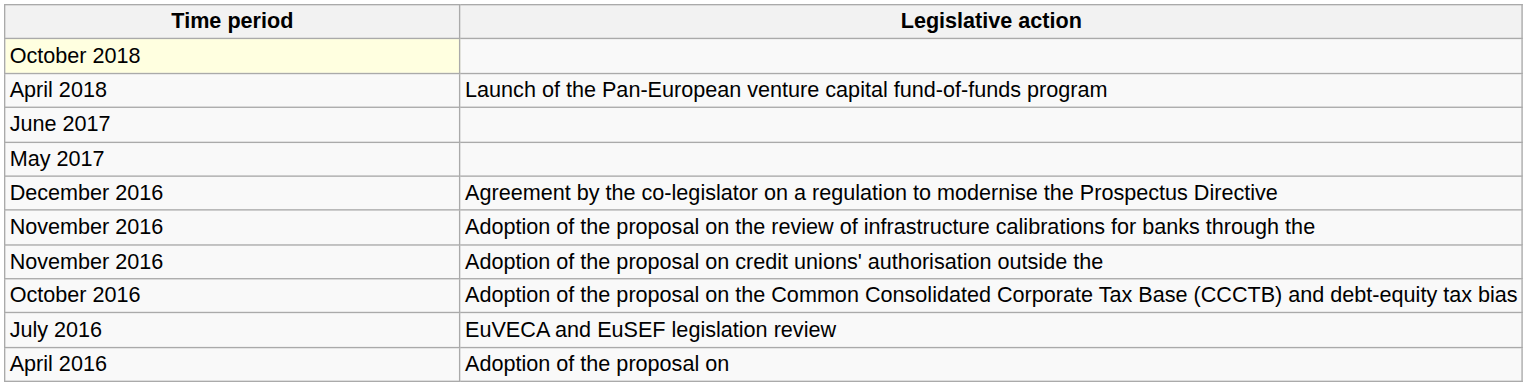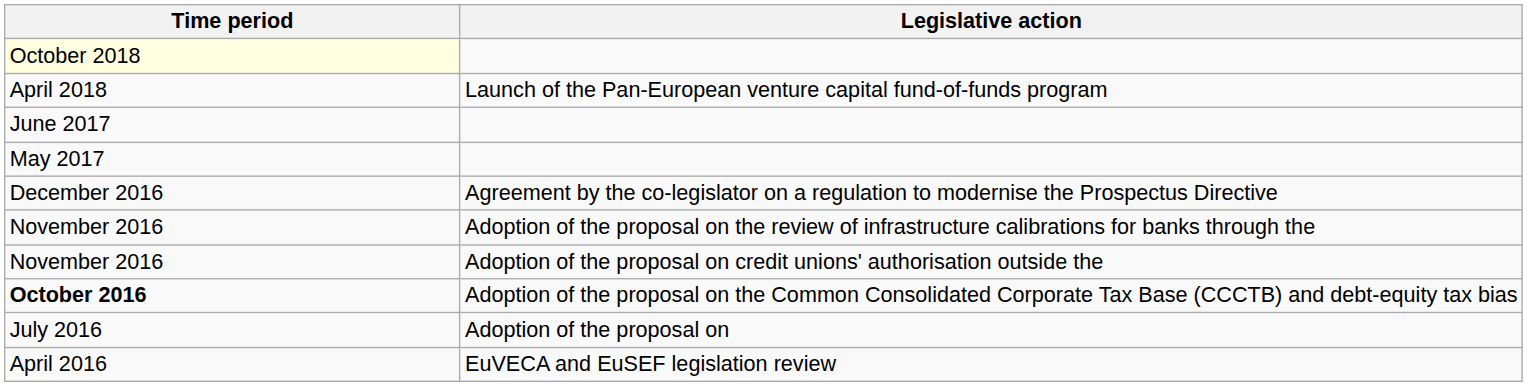(75, 295) normal -> (78, 295) bold
(651, 329) EuVECA and EuSEF legislation review -> (597, 329) Adoption of the proposal on
(597, 364) Adoption of the proposal on -> (651, 364) EuVECA and EuSEF legislation review
